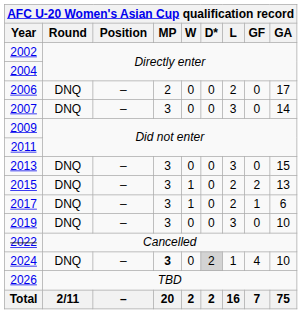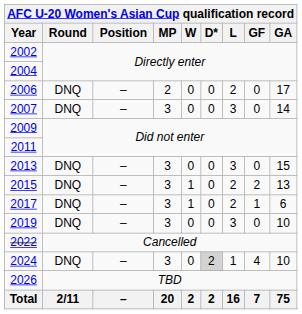(167, 261) bold -> (167, 261) normal
